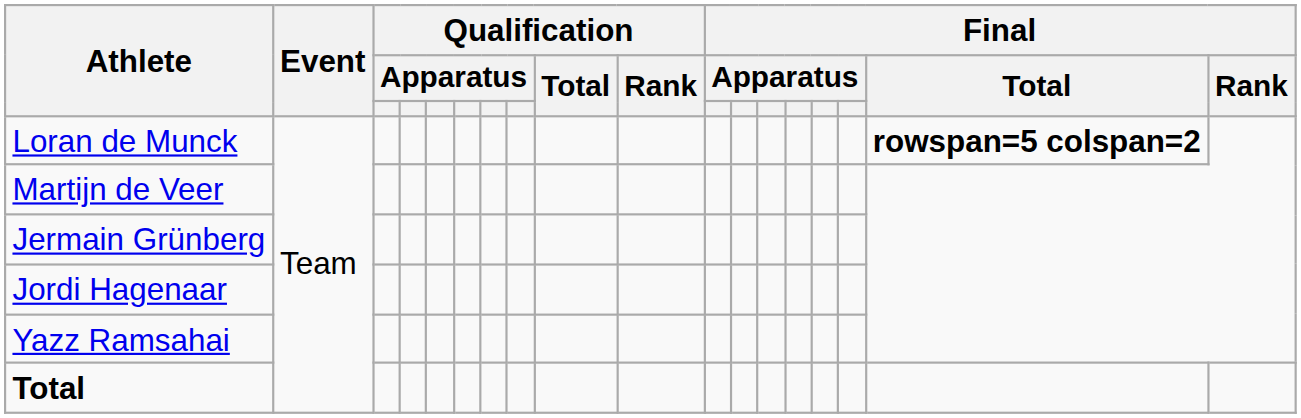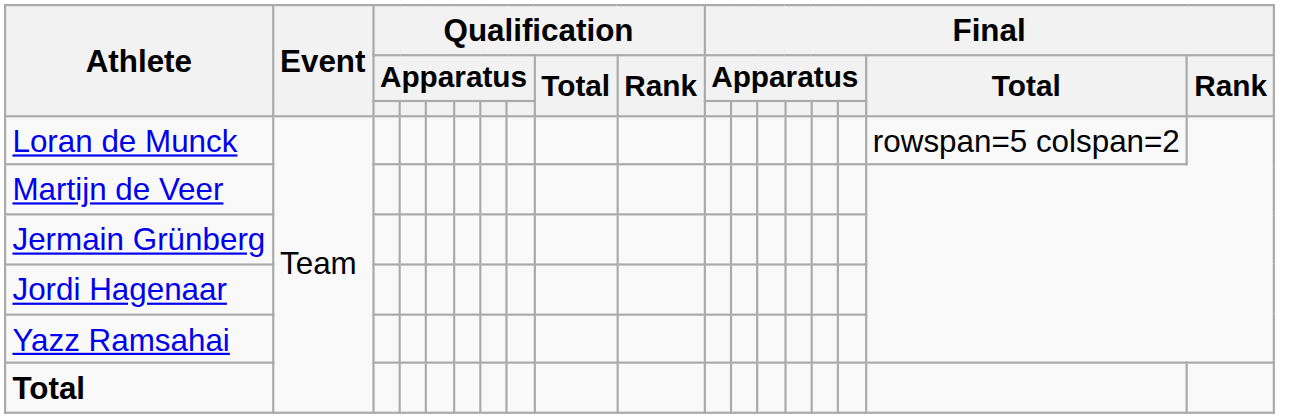(1037, 141) bold -> (1026, 141) normal
